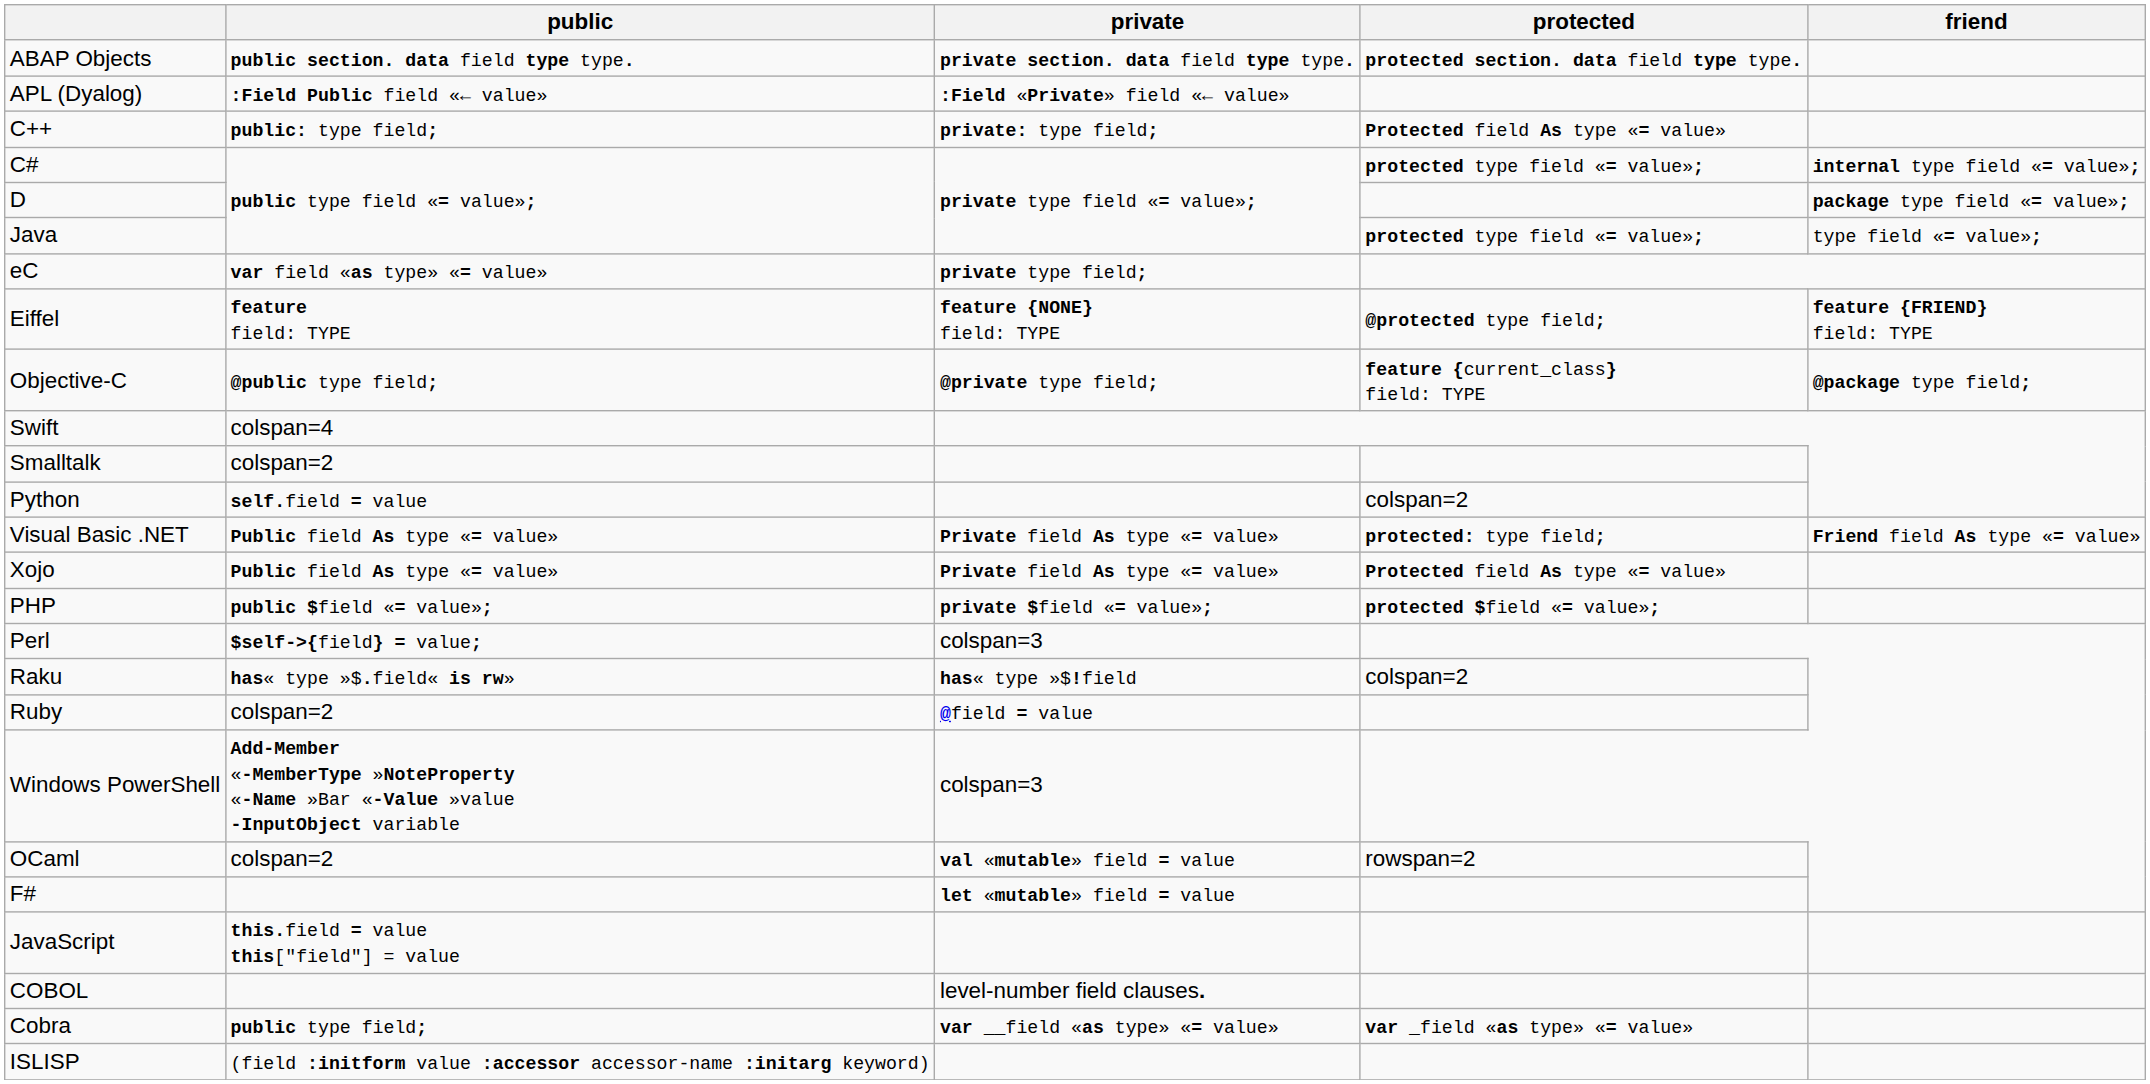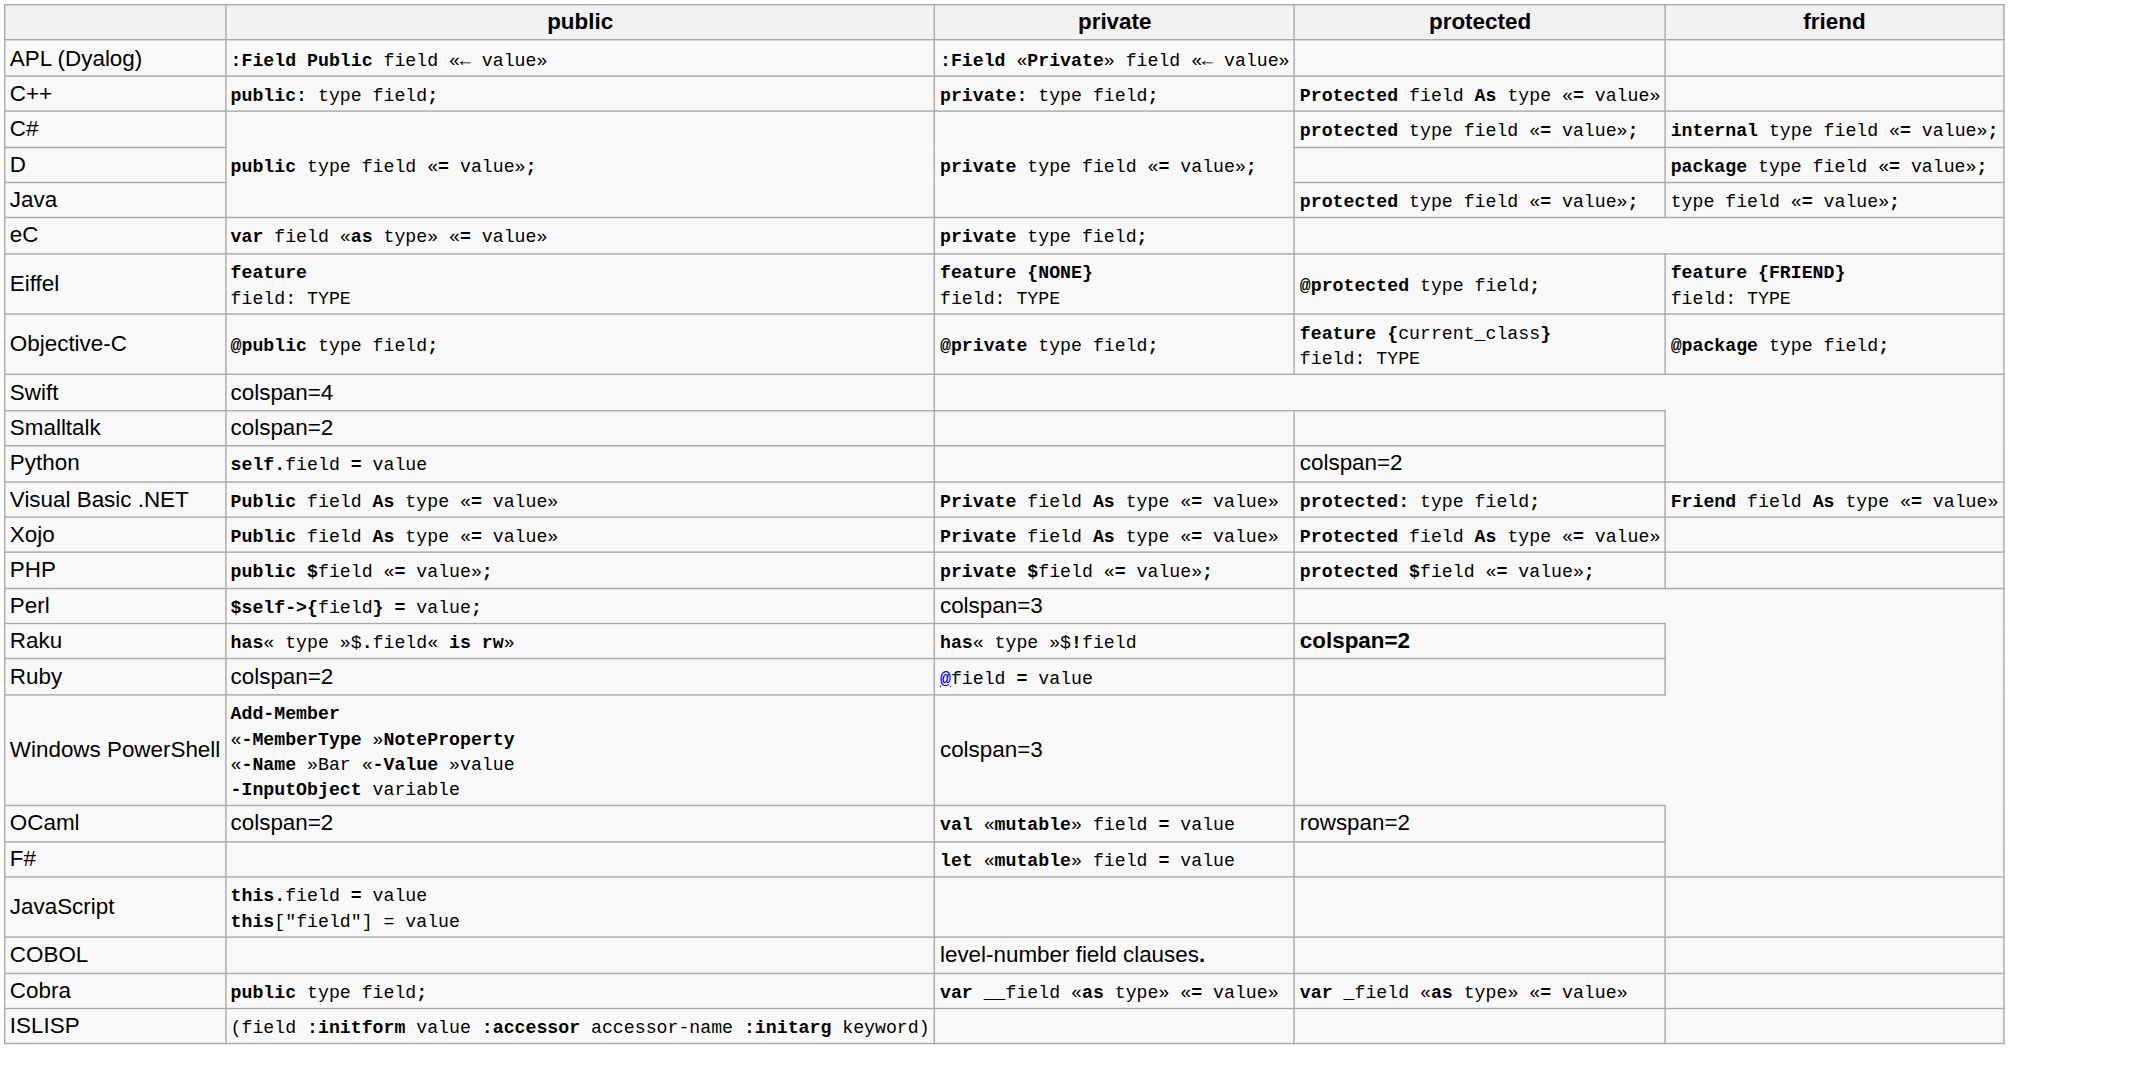- row: (81, 57)
(1417, 676) normal -> (1355, 641) bold
